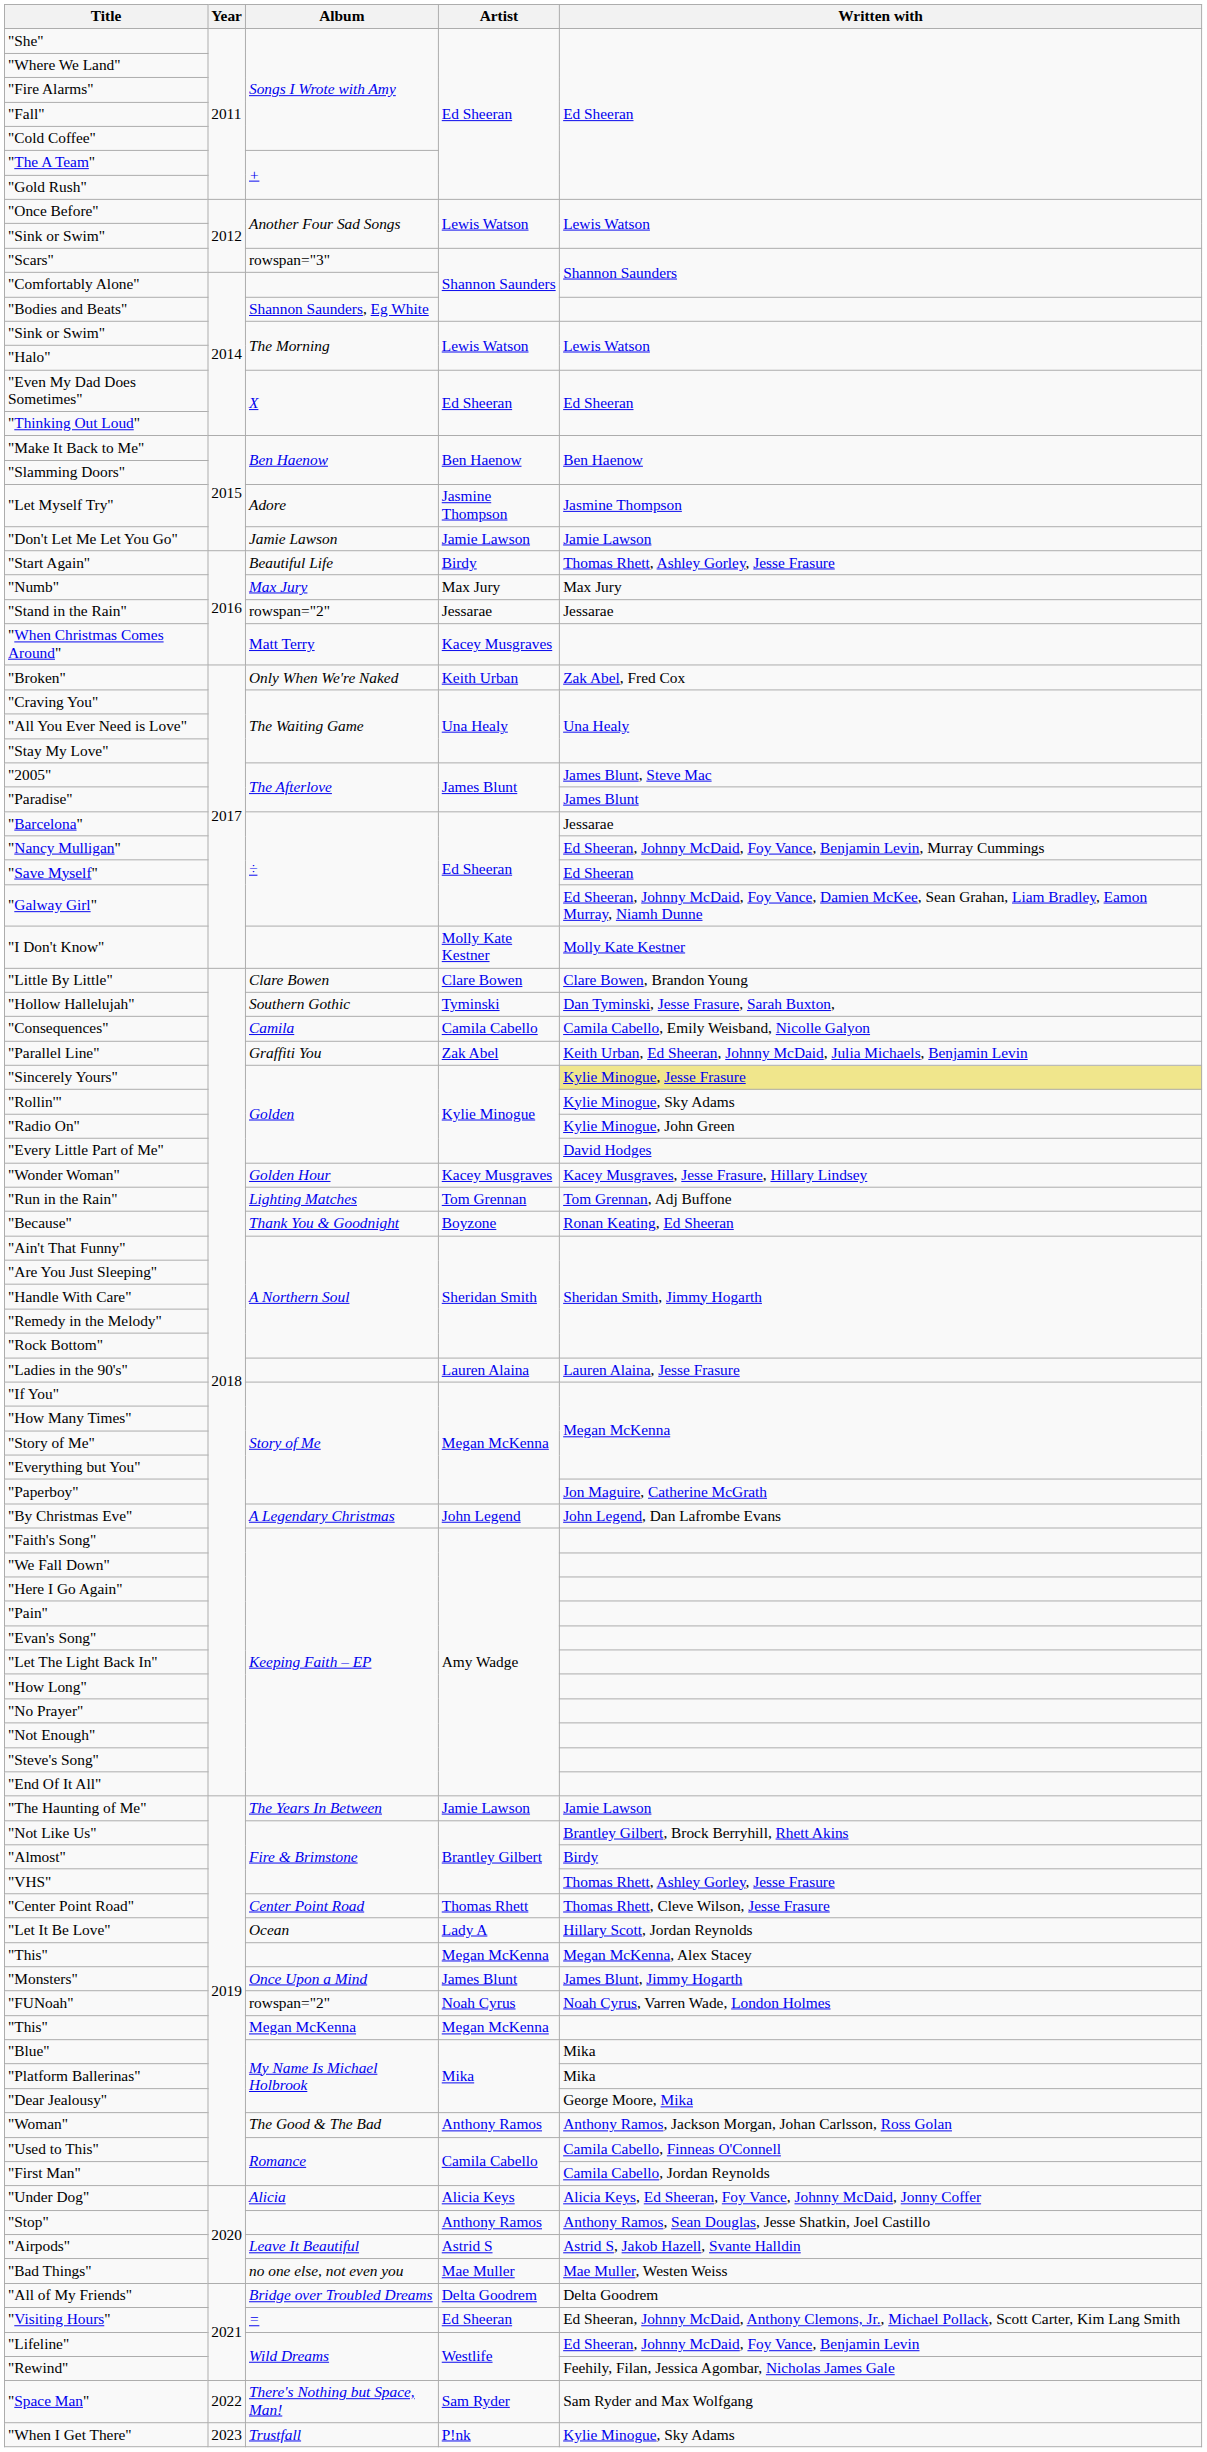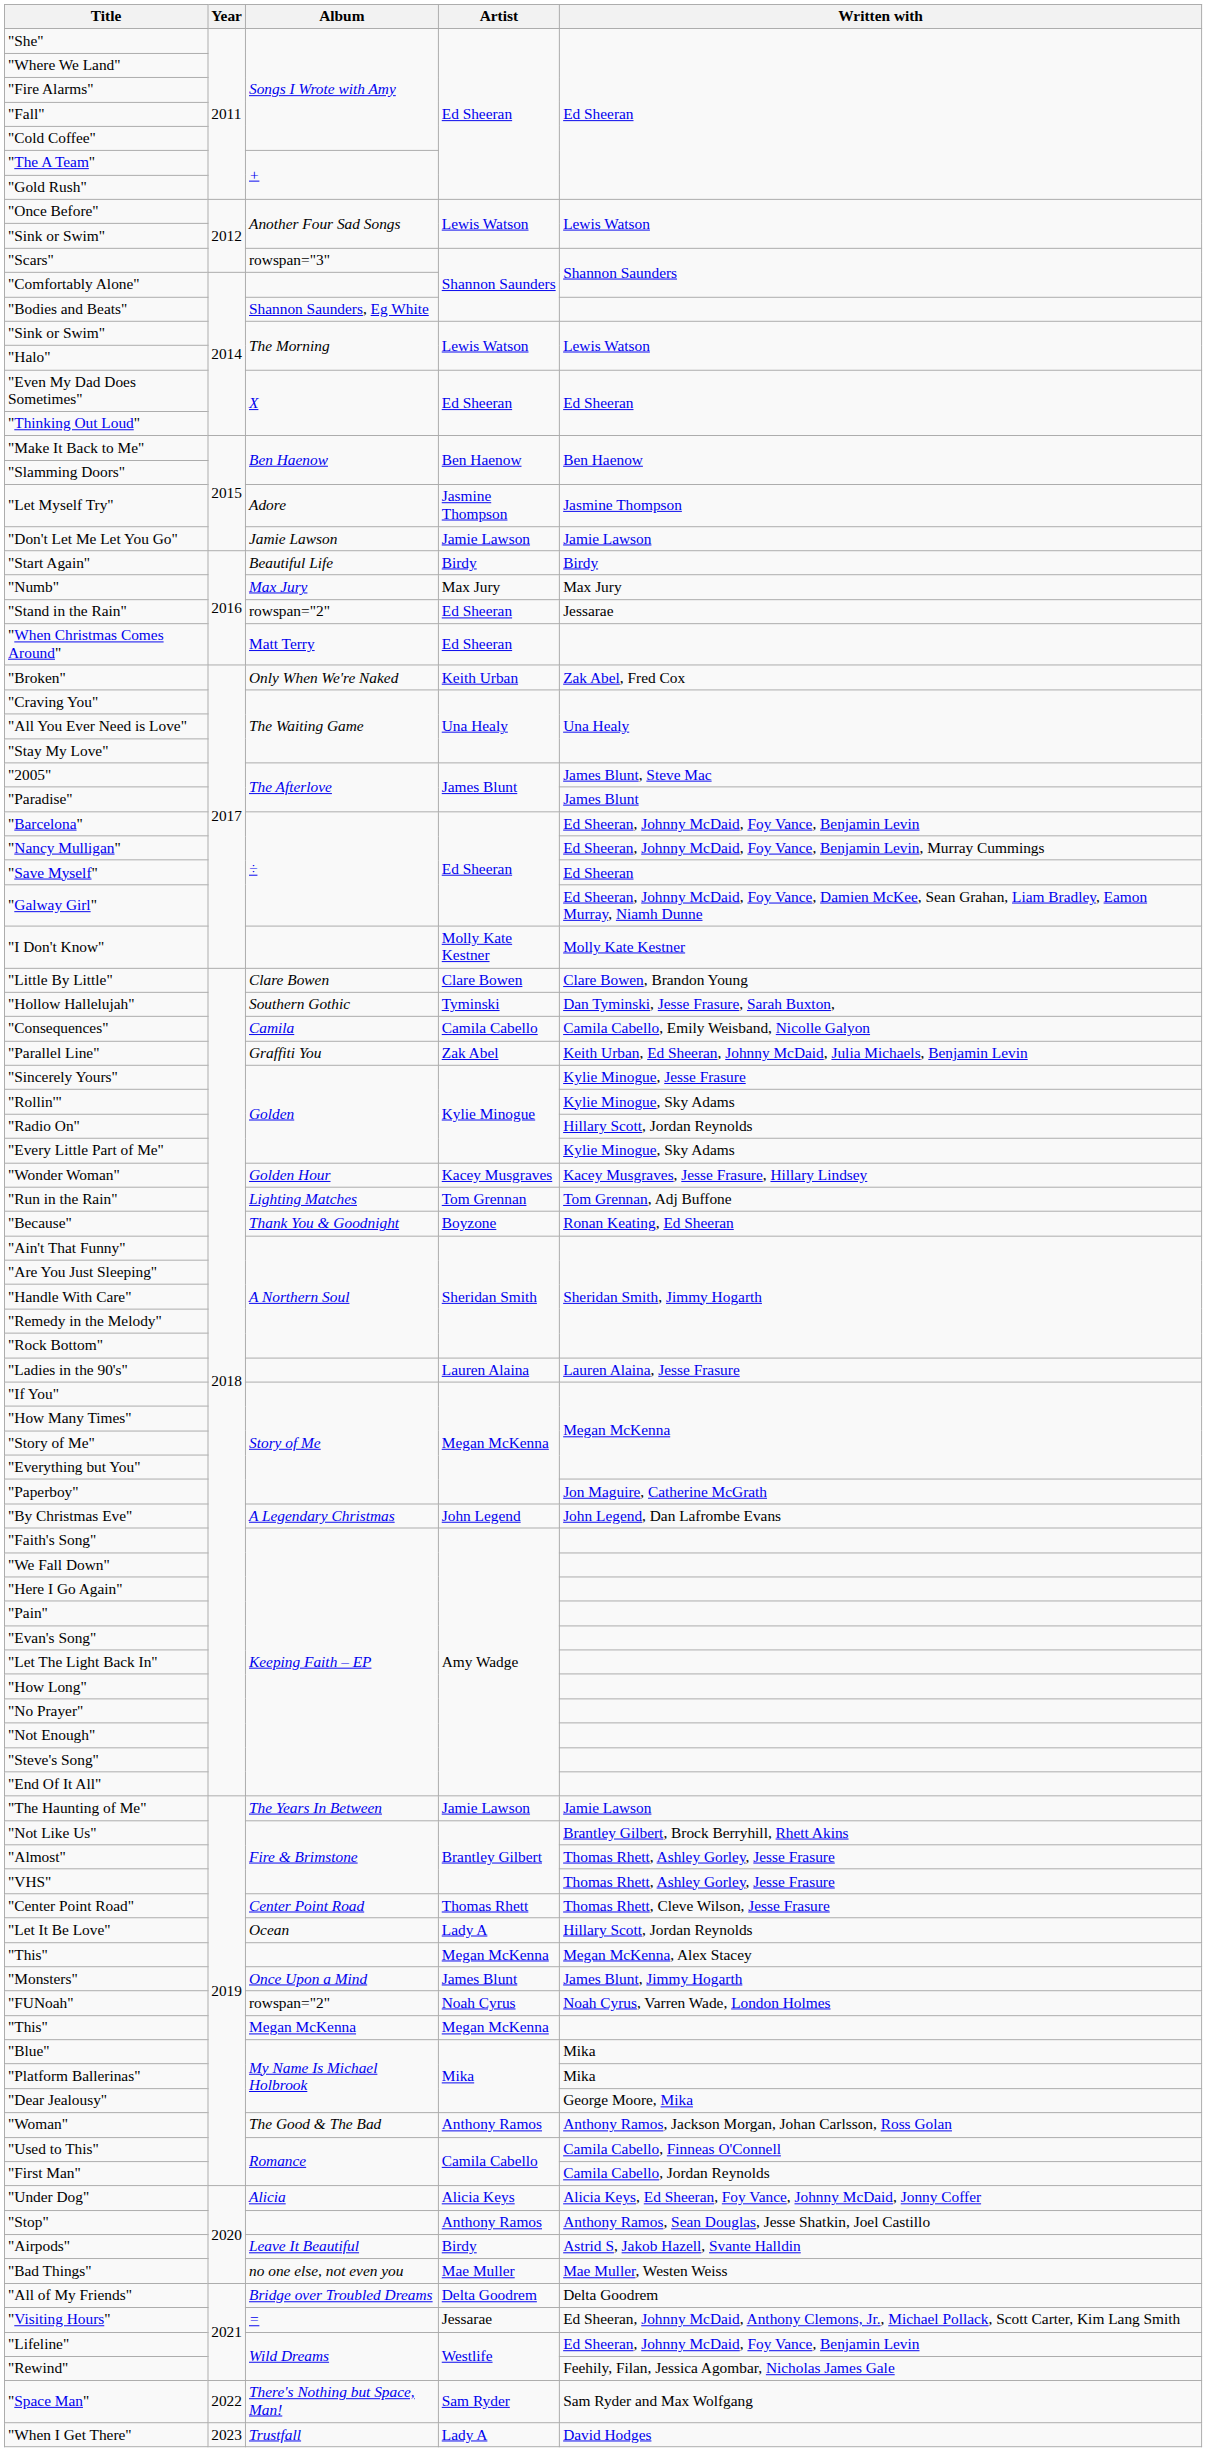(699, 562) Thomas Rhett, Ashley Gorley, Jesse Frasure -> (581, 562) Birdy
(467, 611) Jessarae -> (477, 611) Ed Sheeran
(497, 644) Kacey Musgraves -> (477, 644) Ed Sheeran
(588, 823) Jessarae -> (741, 823) Ed Sheeran, Johnny McDaid, Foy Vance, Benjamin Levin
(654, 1077) khaki background -> (654, 1077) no background
(649, 1126) Kylie Minogue, John Green -> (658, 1126) Hillary Scott, Jordan Reynolds
(607, 1150) David Hodges -> (649, 1150) Kylie Minogue, Sky Adams
(581, 1856) Birdy -> (699, 1856) Thomas Rhett, Ashley Gorley, Jesse Frasure
(467, 2246) Astrid S -> (459, 2246) Birdy
(477, 2319) Ed Sheeran -> (467, 2319) Jessarae
(456, 2434) P!nk -> (465, 2434) Lady A
(649, 2434) Kylie Minogue, Sky Adams -> (607, 2434) David Hodges
